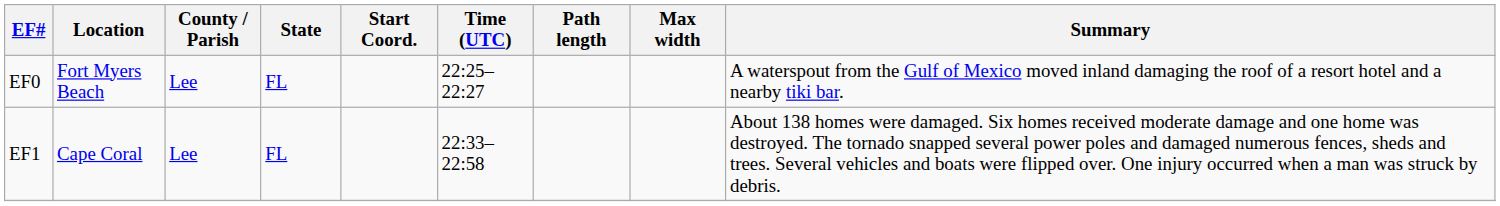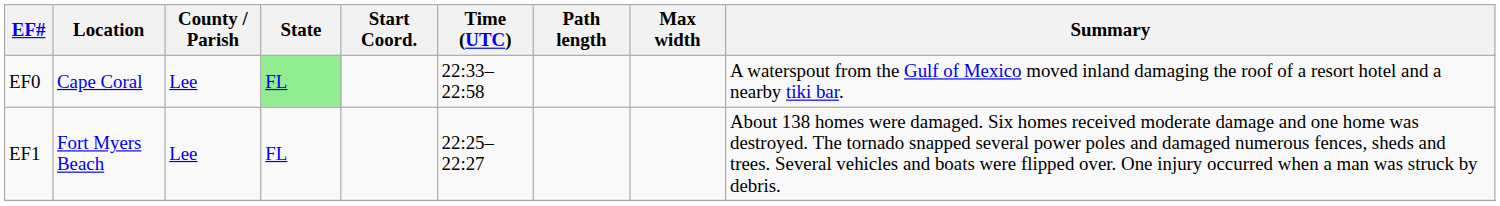(99, 81) Fort Myers Beach -> (100, 81) Cape Coral
(276, 81) no background -> (276, 81) lightgreen background
(468, 81) 22:25–22:27 -> (468, 81) 22:33–22:58
(100, 153) Cape Coral -> (99, 153) Fort Myers Beach
(468, 153) 22:33–22:58 -> (468, 153) 22:25–22:27
